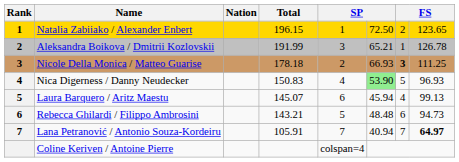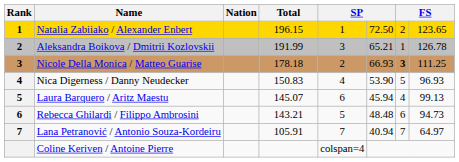(381, 81) lightgreen background -> (381, 81) no background
(432, 132) bold -> (432, 132) normal
